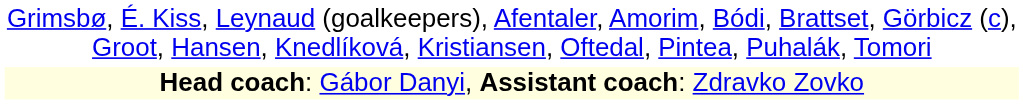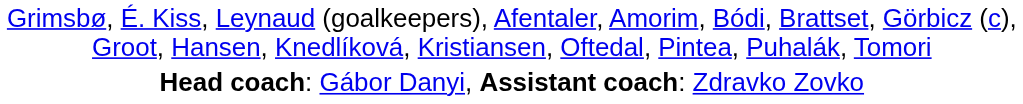(512, 82) lightyellow background -> (512, 82) no background
